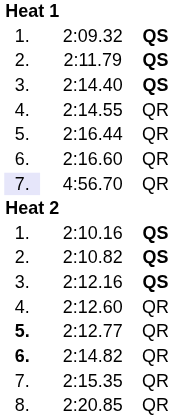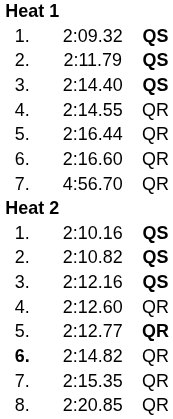(22, 183) lavender background -> (22, 183) no background
(22, 331) bold -> (22, 331) normal
(155, 331) normal -> (155, 331) bold
